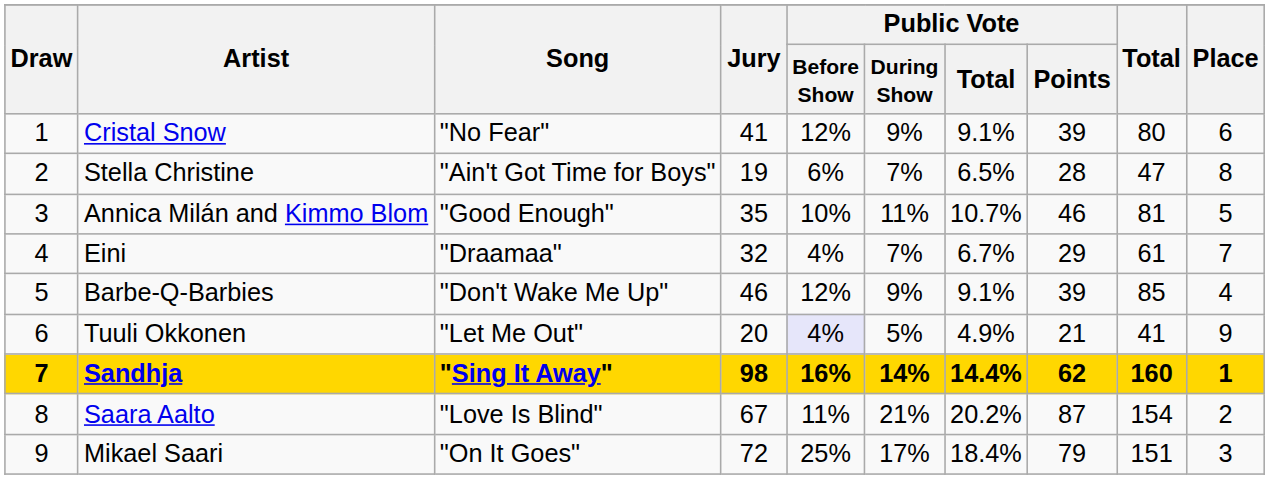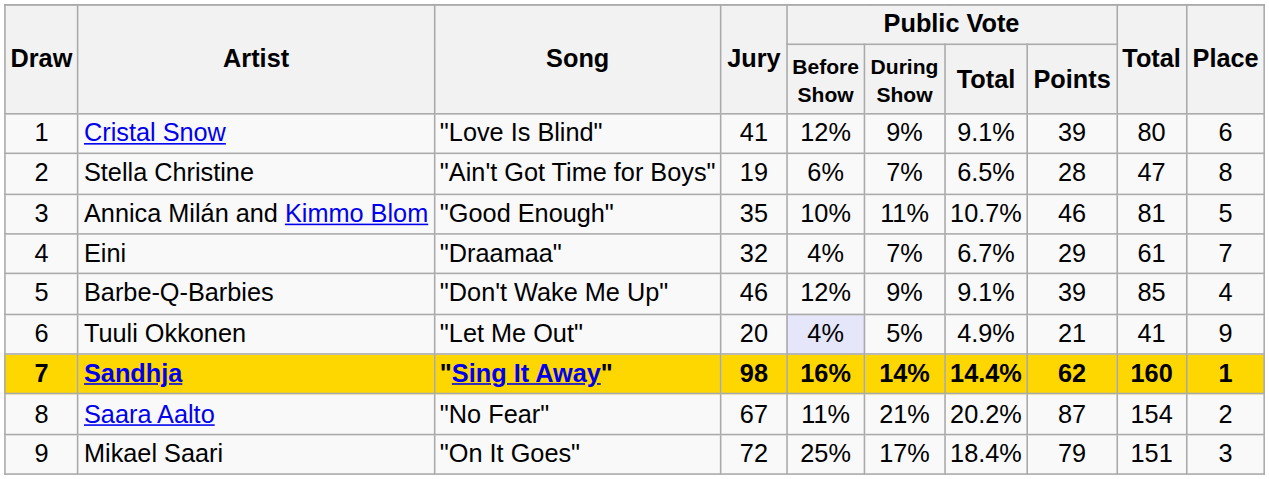(495, 133) "No Fear" -> (521, 133) "Love Is Blind"
(521, 413) "Love Is Blind" -> (495, 413) "No Fear"
